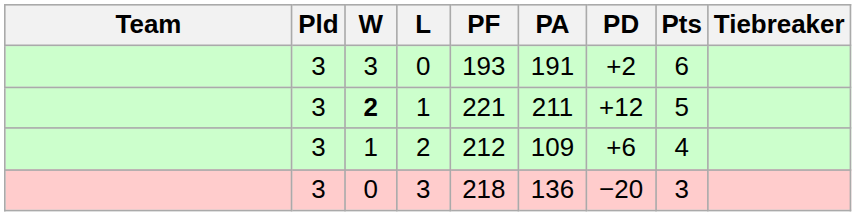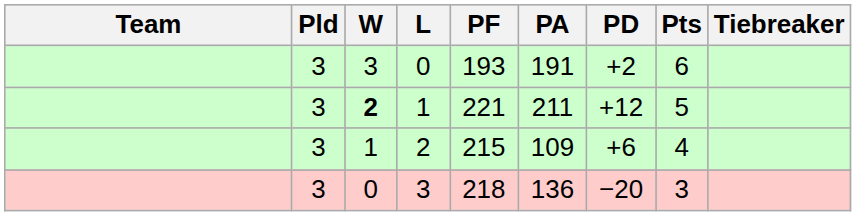(484, 148) 212 -> (484, 148) 215
